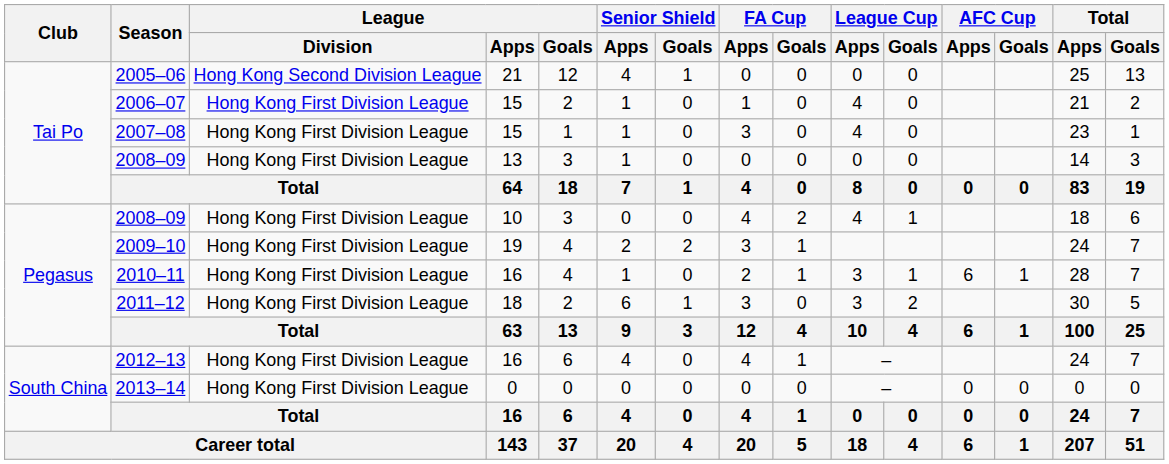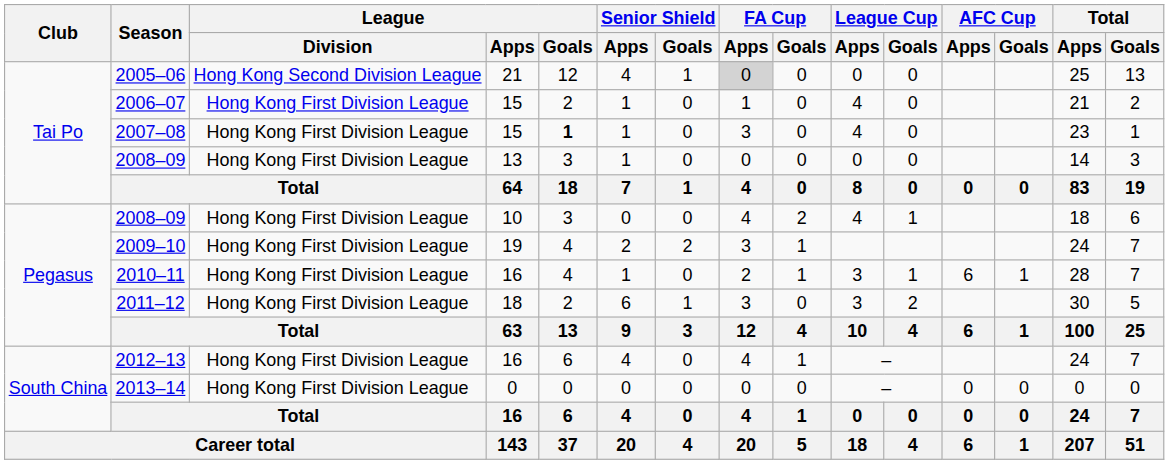(746, 75) no background -> (746, 75) lightgrey background
(568, 132) normal -> (568, 132) bold
